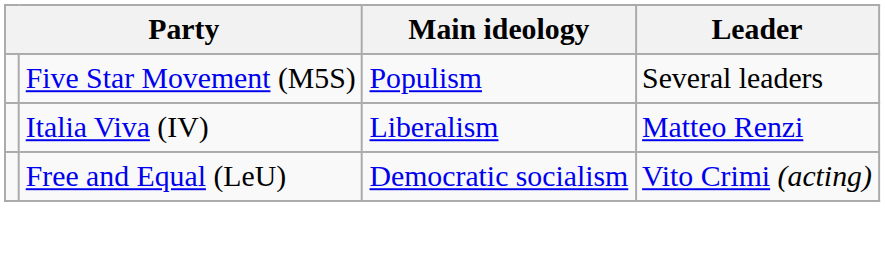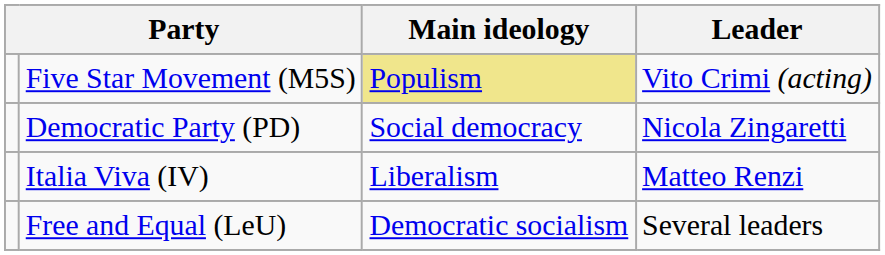(426, 78) no background -> (426, 78) khaki background
(733, 78) Several leaders -> (757, 78) Vito Crimi (acting)
+ row: (163, 127)
(757, 176) Vito Crimi (acting) -> (733, 225) Several leaders
